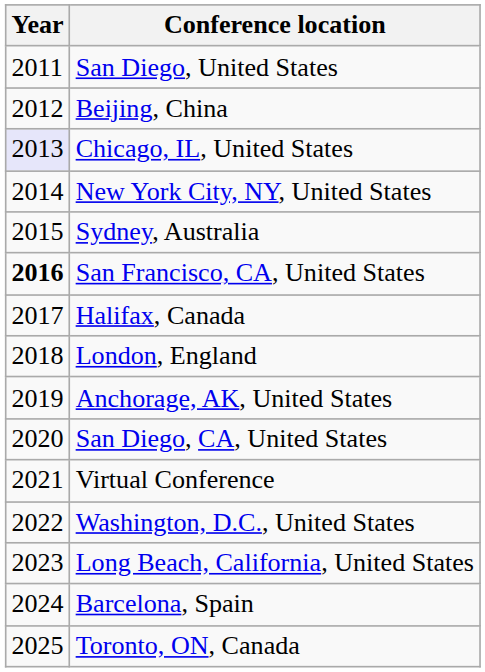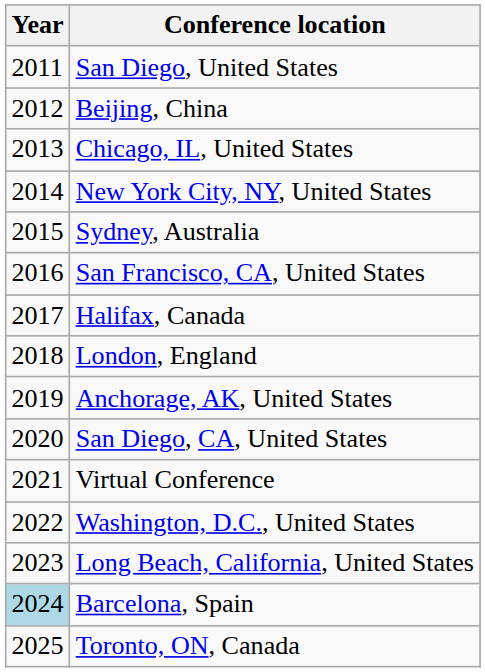(38, 149) lavender background -> (38, 149) no background
(38, 273) bold -> (38, 273) normal
(38, 604) no background -> (38, 604) lightblue background
